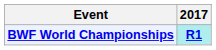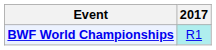(194, 35) bold -> (194, 35) normal
